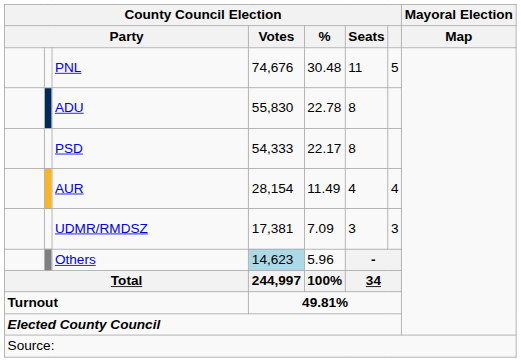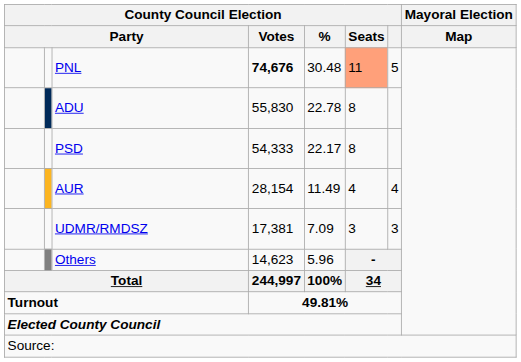(273, 67) normal -> (273, 67) bold
(355, 67) no background -> (355, 67) lightsalmon background
(273, 259) lightblue background -> (273, 259) no background
